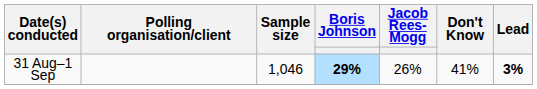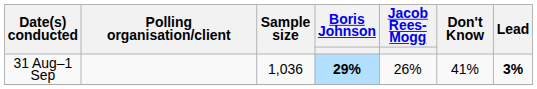(286, 69) 1,046 -> (286, 69) 1,036
